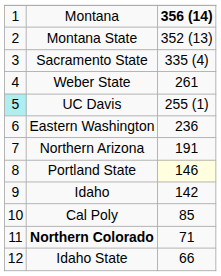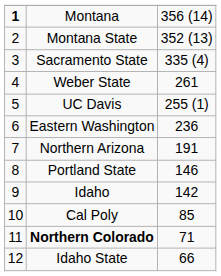(15, 16) normal -> (15, 16) bold
(187, 16) bold -> (187, 16) normal
(15, 104) paleturquoise background -> (15, 104) no background
(187, 170) lightyellow background -> (187, 170) no background
